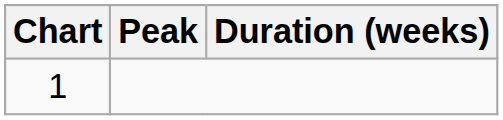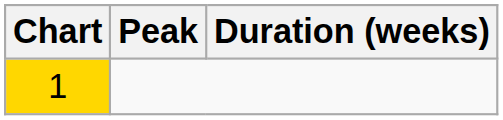(58, 85) no background -> (58, 85) gold background
